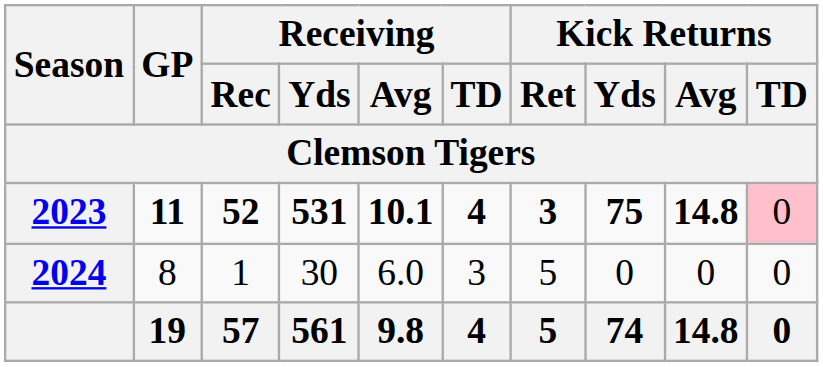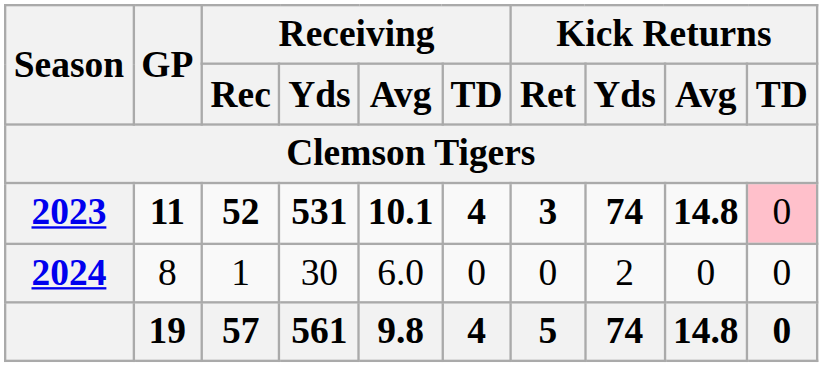(625, 212) 75 -> (625, 212) 74
(477, 271) 3 -> (477, 271) 0
(548, 271) 5 -> (548, 271) 0
(625, 271) 0 -> (625, 271) 2
